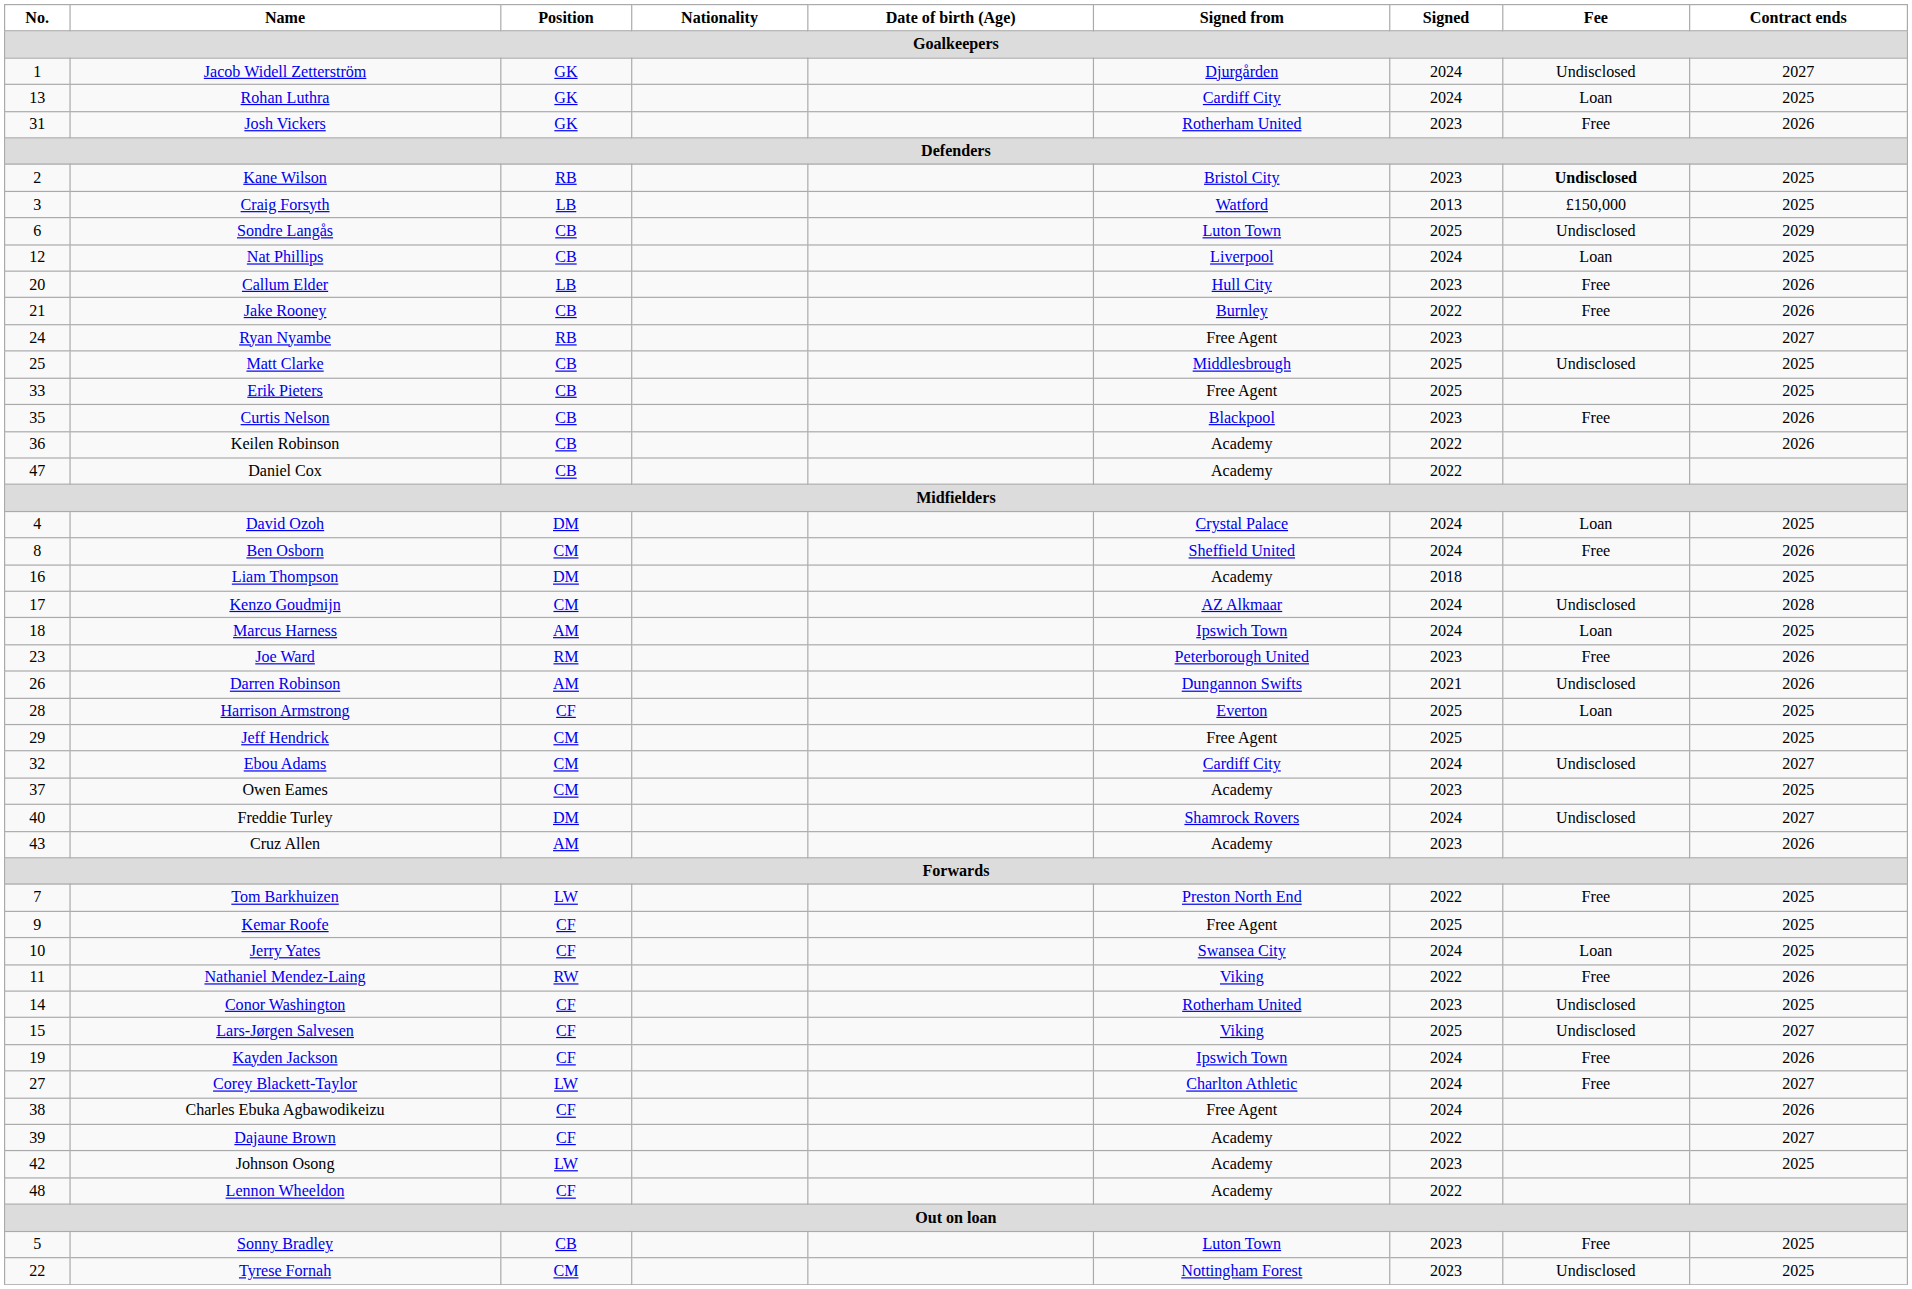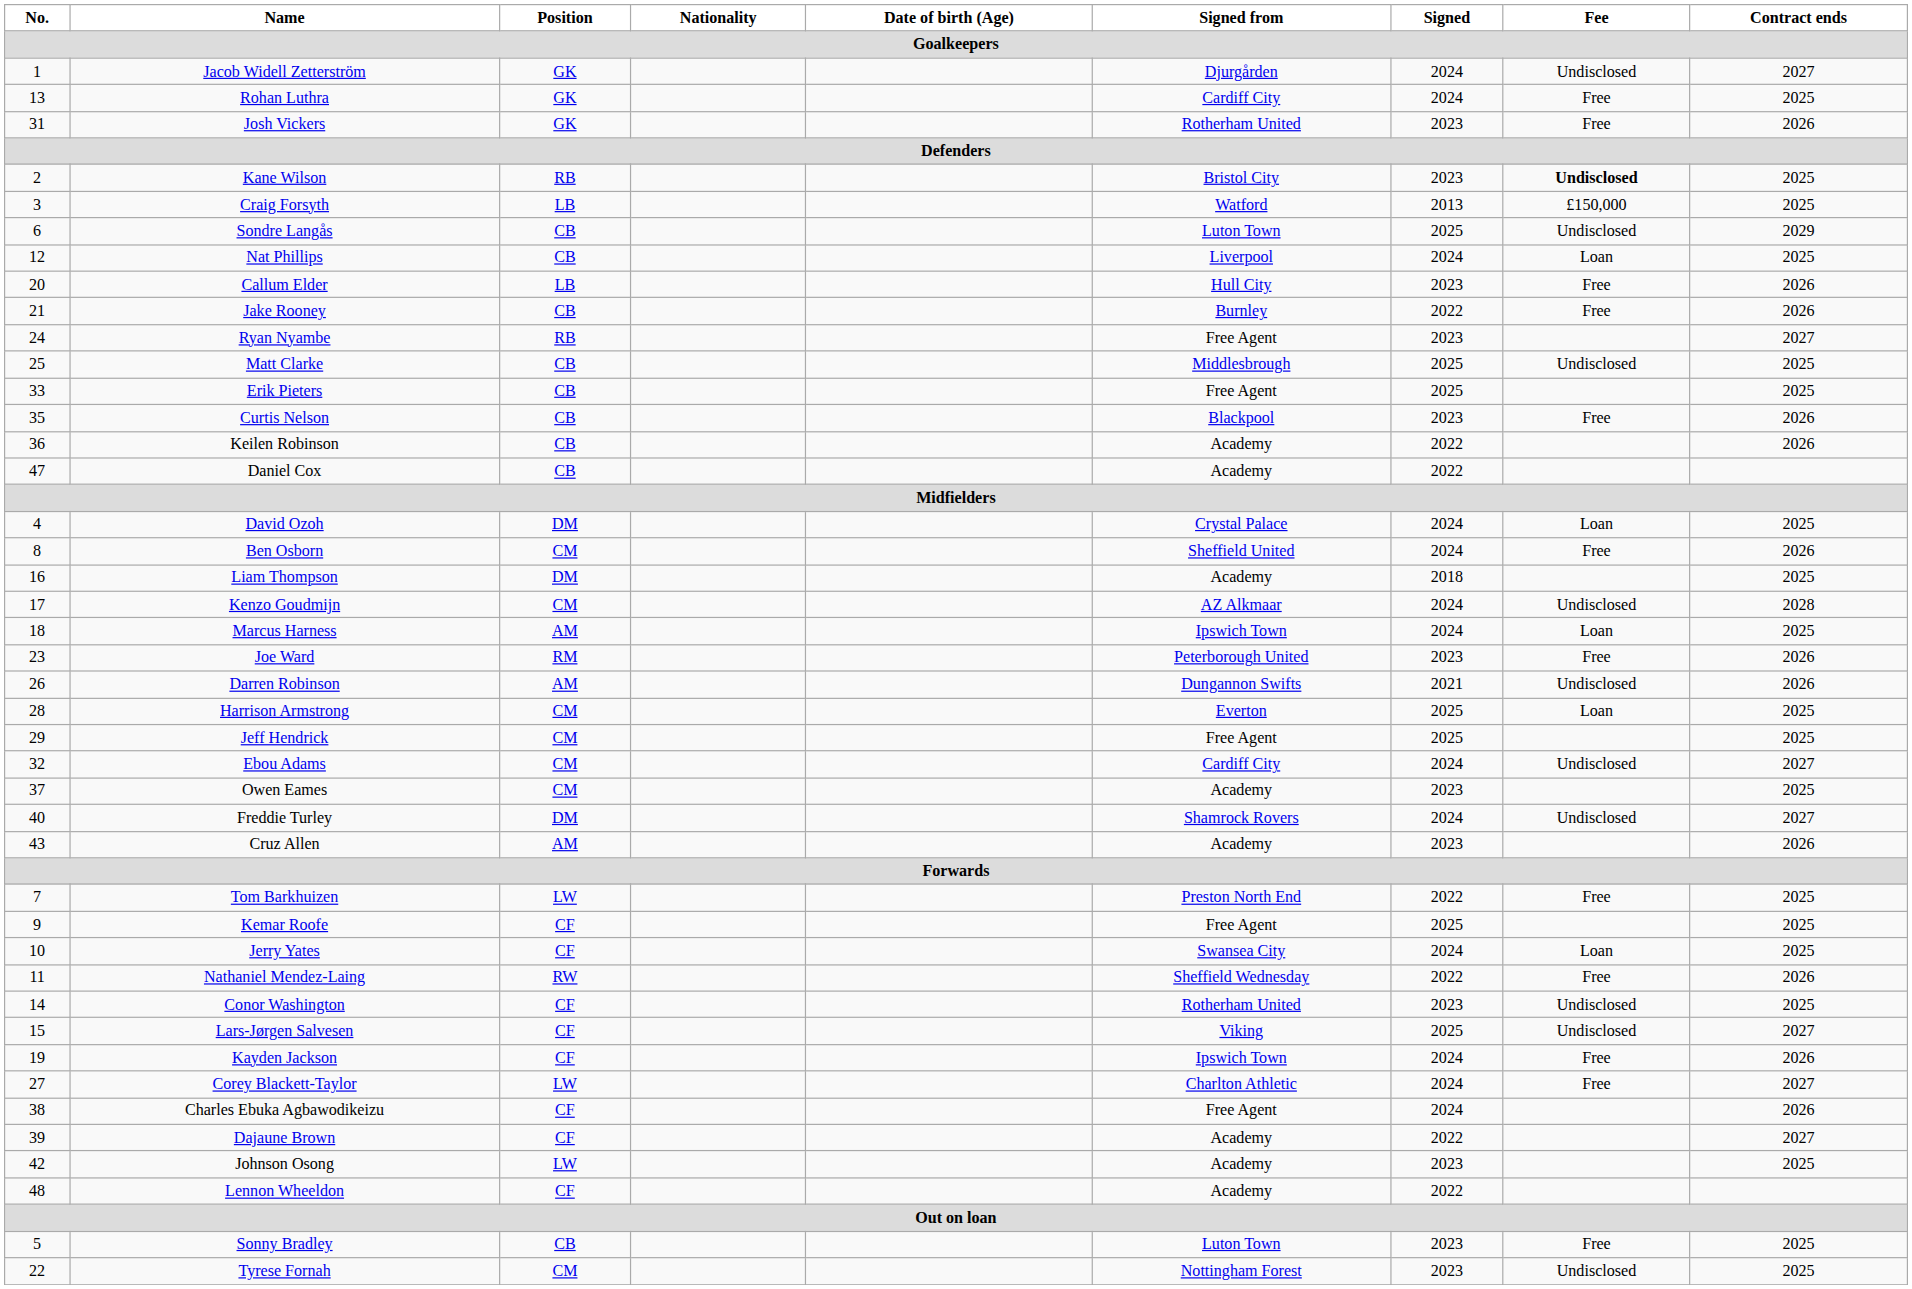(1596, 97) Loan -> (1596, 97) Free
(566, 710) CF -> (565, 710) CM
(1242, 977) Viking -> (1241, 977) Sheffield Wednesday
